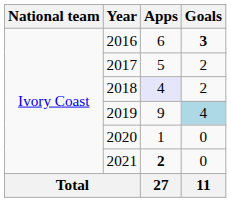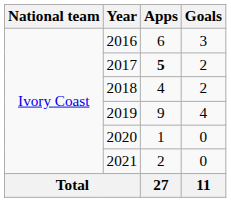(203, 40) bold -> (203, 40) normal
(161, 64) normal -> (161, 64) bold
(161, 88) lavender background -> (161, 88) no background
(203, 112) lightblue background -> (203, 112) no background
(161, 161) bold -> (161, 161) normal
